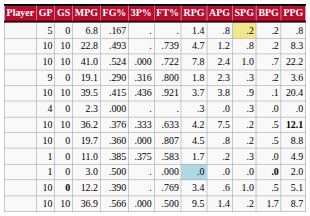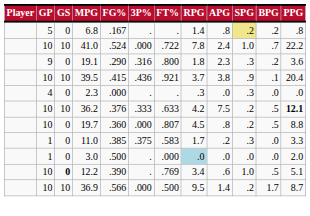- row: (89, 46)
(297, 156) 4.9 -> (297, 140) 3.3
(275, 172) bold -> (275, 156) normal
